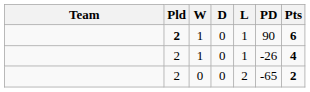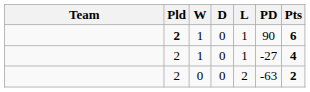(269, 55) -26 -> (269, 55) -27
(269, 76) -65 -> (269, 76) -63
